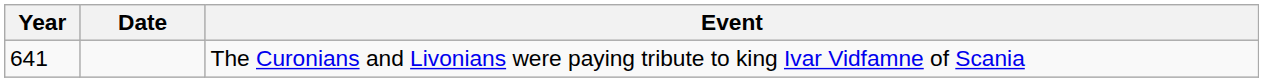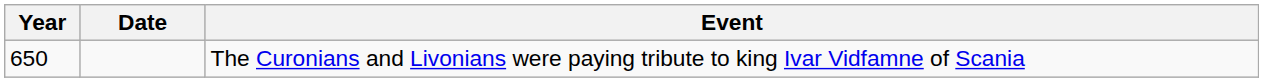(29, 58) 641 -> (29, 58) 650
